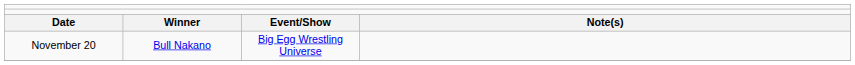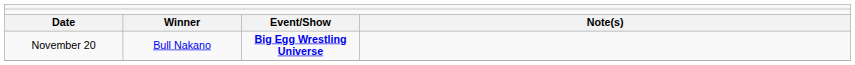(300, 45) normal -> (300, 45) bold
